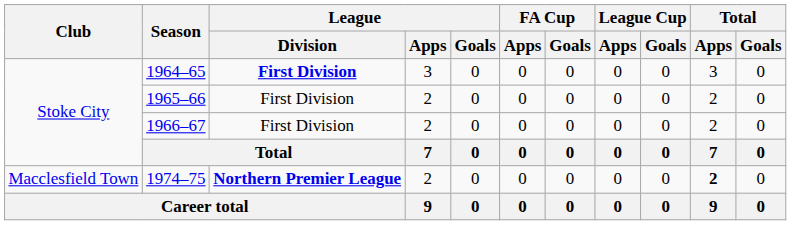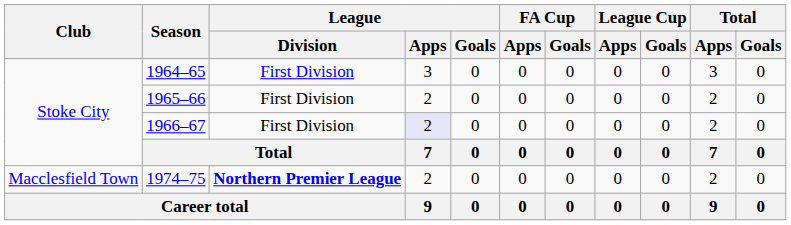(307, 71) bold -> (307, 71) normal
(428, 125) no background -> (428, 125) lavender background
(713, 179) bold -> (713, 179) normal
